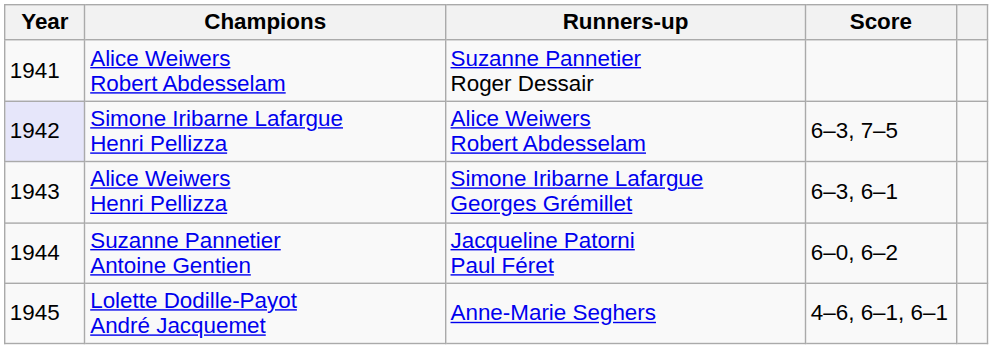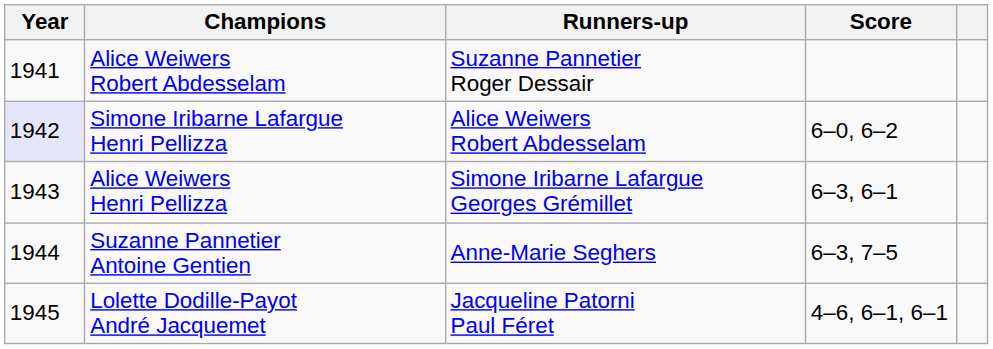(854, 131) 6–3, 7–5 -> (854, 131) 6–0, 6–2
(543, 252) Jacqueline Patorni Paul Féret -> (553, 252) Anne-Marie Seghers
(854, 252) 6–0, 6–2 -> (854, 252) 6–3, 7–5
(553, 313) Anne-Marie Seghers -> (543, 313) Jacqueline Patorni Paul Féret
